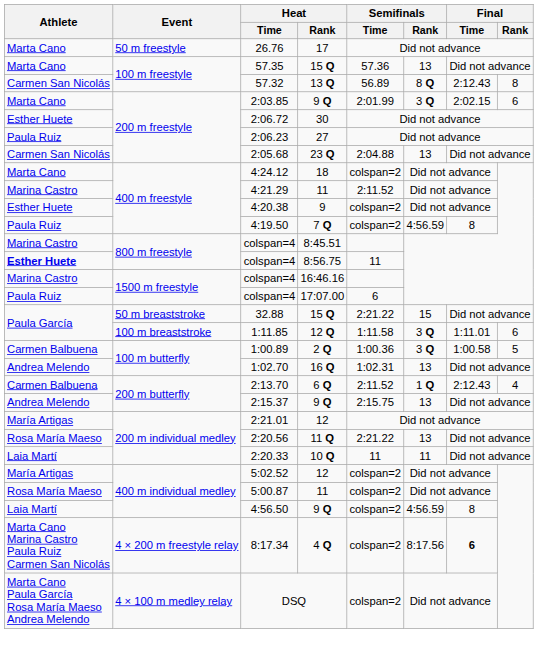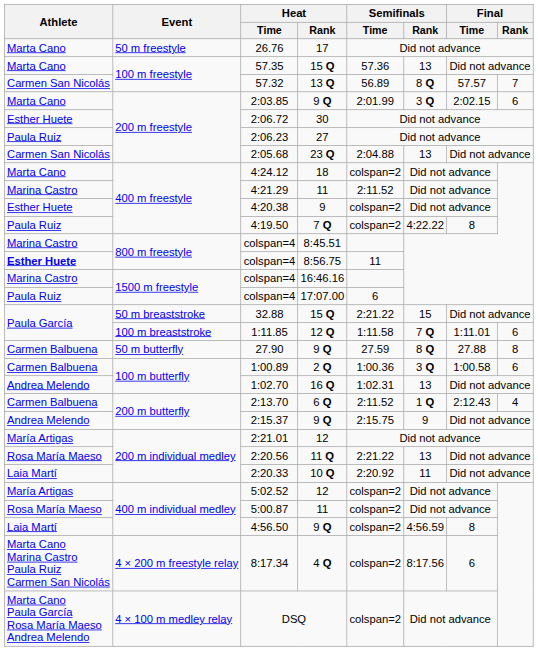(472, 84) 2:12.43 -> (472, 84) 57.57
(515, 84) 8 -> (515, 84) 7
(425, 226) 4:56.59 -> (425, 226) 4:22.22
(425, 332) 3 Q -> (425, 332) 7 Q
+ row: (269, 350)
(515, 350) 5 -> (515, 368) 6
(425, 403) 13 -> (425, 421) 9
(375, 456) 11 -> (375, 474) 2:20.92
(472, 546) bold -> (472, 564) normal
